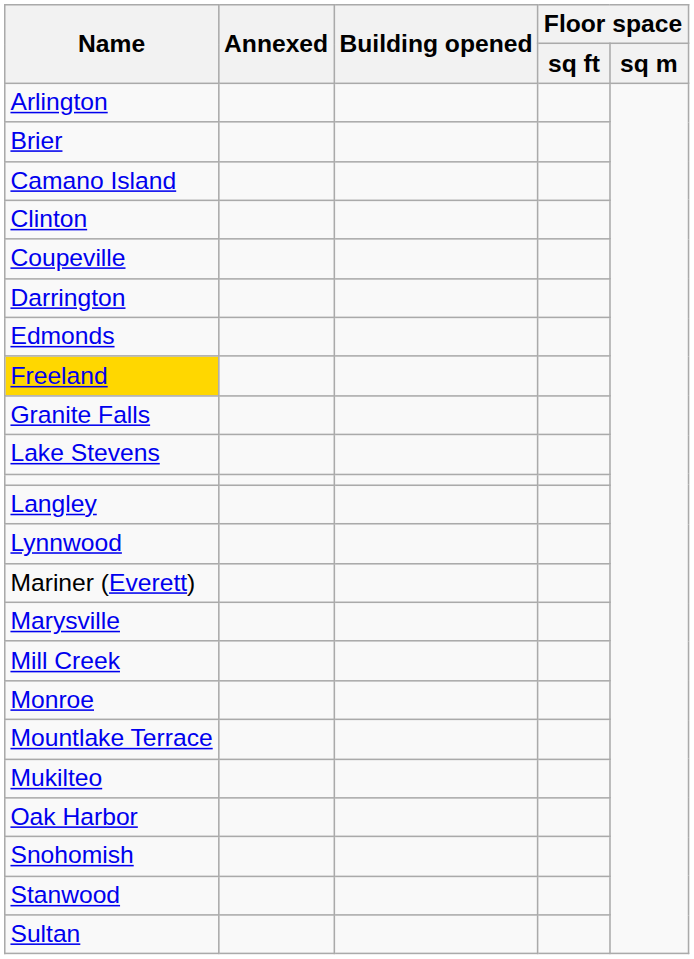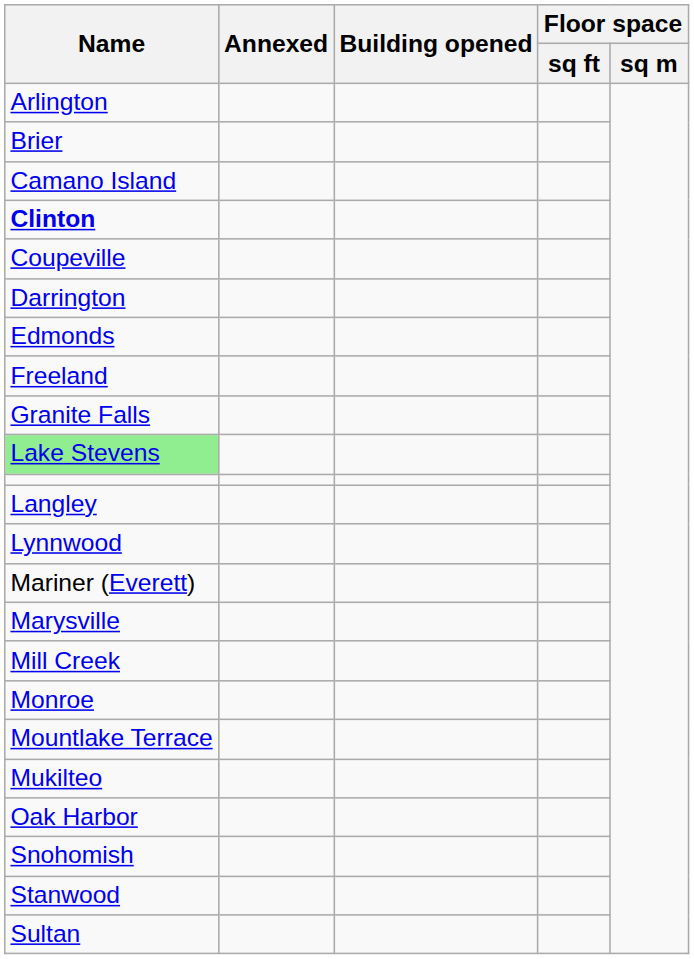(49, 219) normal -> (53, 219) bold
(59, 375) gold background -> (59, 375) no background
(85, 453) no background -> (85, 453) lightgreen background
